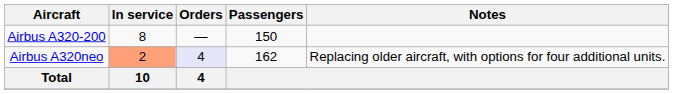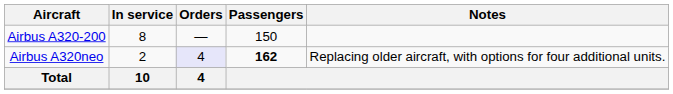(142, 57) lightsalmon background -> (142, 57) no background
(266, 57) normal -> (266, 57) bold
